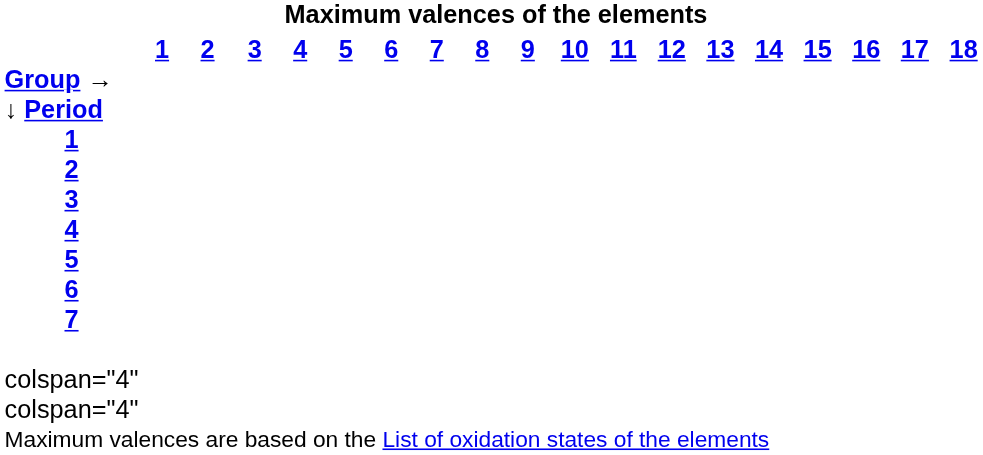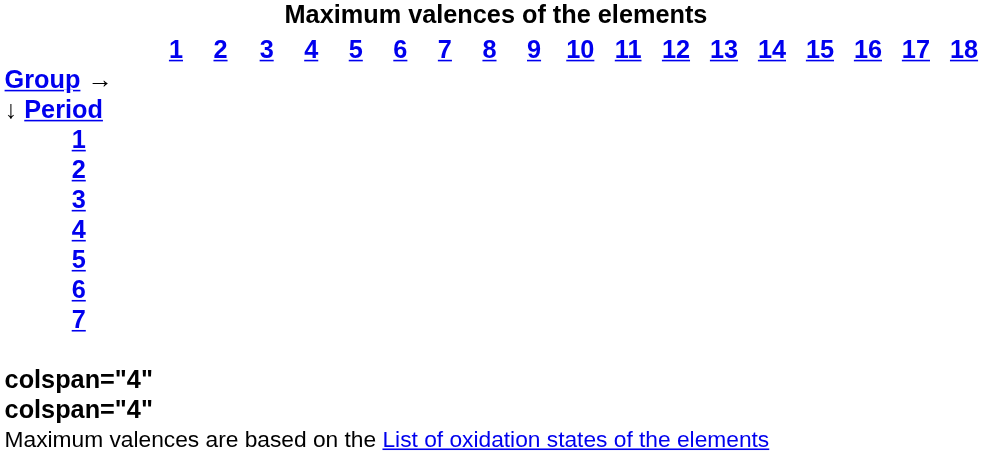(72, 380) normal -> (79, 380) bold
(72, 410) normal -> (79, 410) bold
